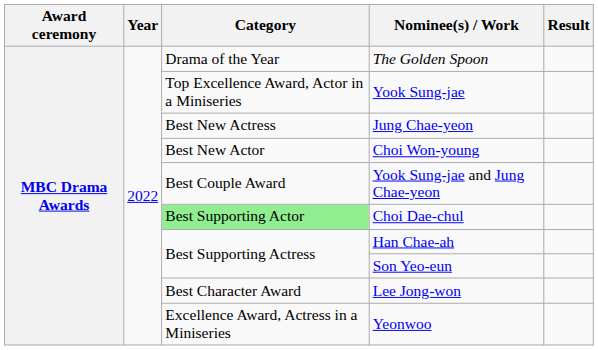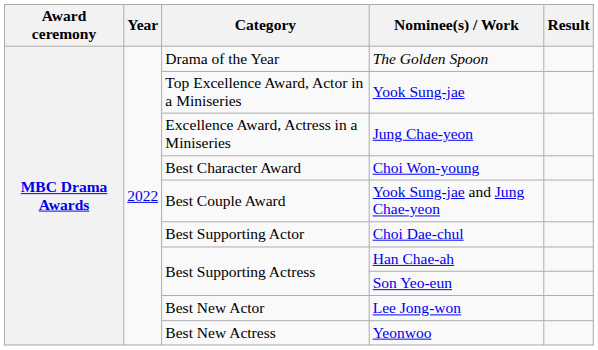(221, 125) Best New Actress -> (261, 134) Excellence Award, Actress in a Miniseries
(215, 150) Best New Actor -> (233, 167) Best Character Award
(235, 216) lightgreen background -> (235, 234) no background
(233, 290) Best Character Award -> (215, 308) Best New Actor
(261, 324) Excellence Award, Actress in a Miniseries -> (221, 332) Best New Actress
